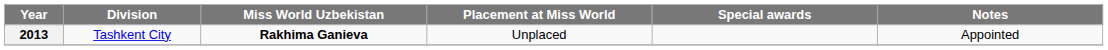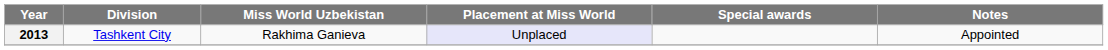(314, 34) bold -> (314, 34) normal
(539, 34) no background -> (539, 34) lavender background
